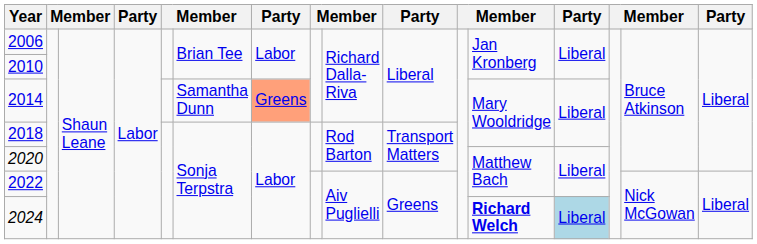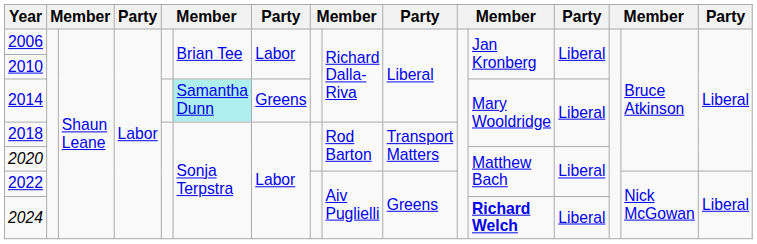(212, 100) no background -> (212, 100) paleturquoise background
(281, 100) lightsalmon background -> (281, 100) no background
(582, 217) lightblue background -> (582, 217) no background
